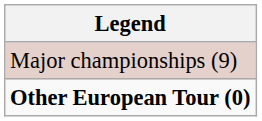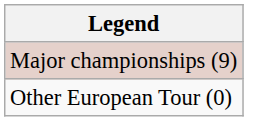(130, 97) bold -> (121, 97) normal
